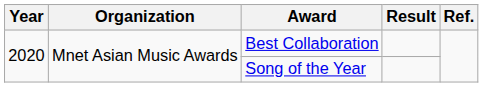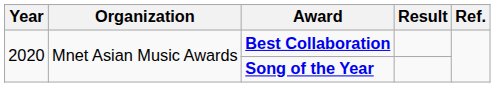(312, 43) normal -> (318, 43) bold
(306, 69) normal -> (310, 69) bold
